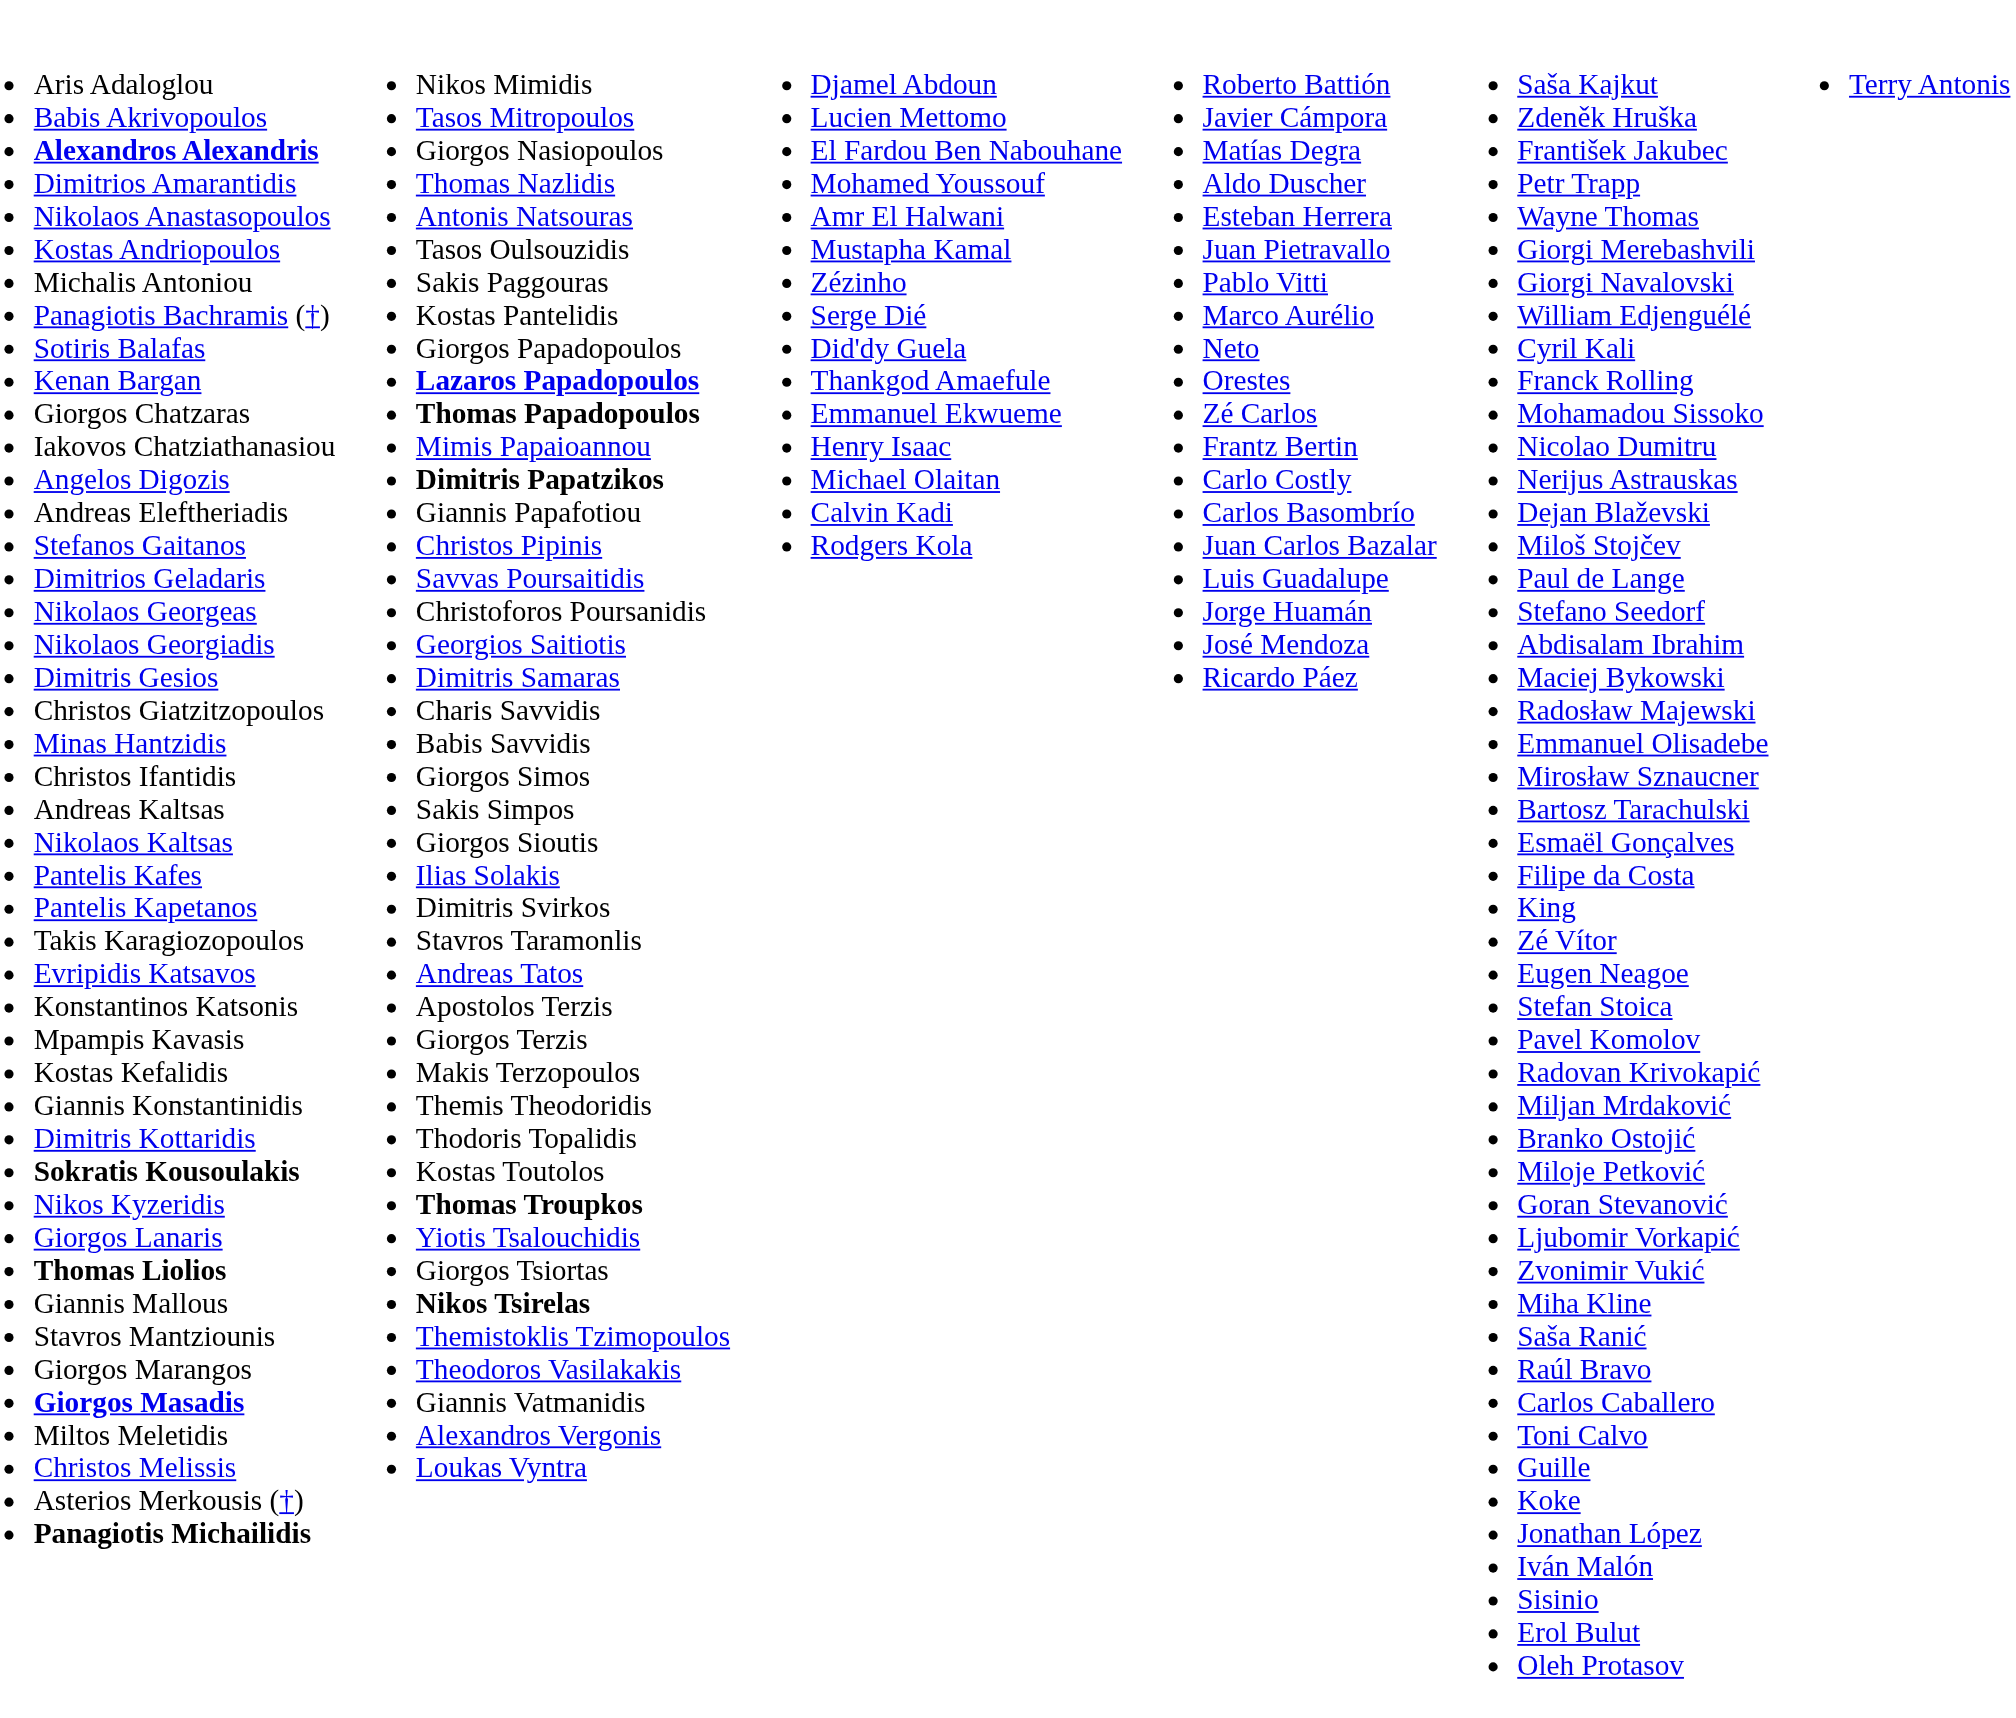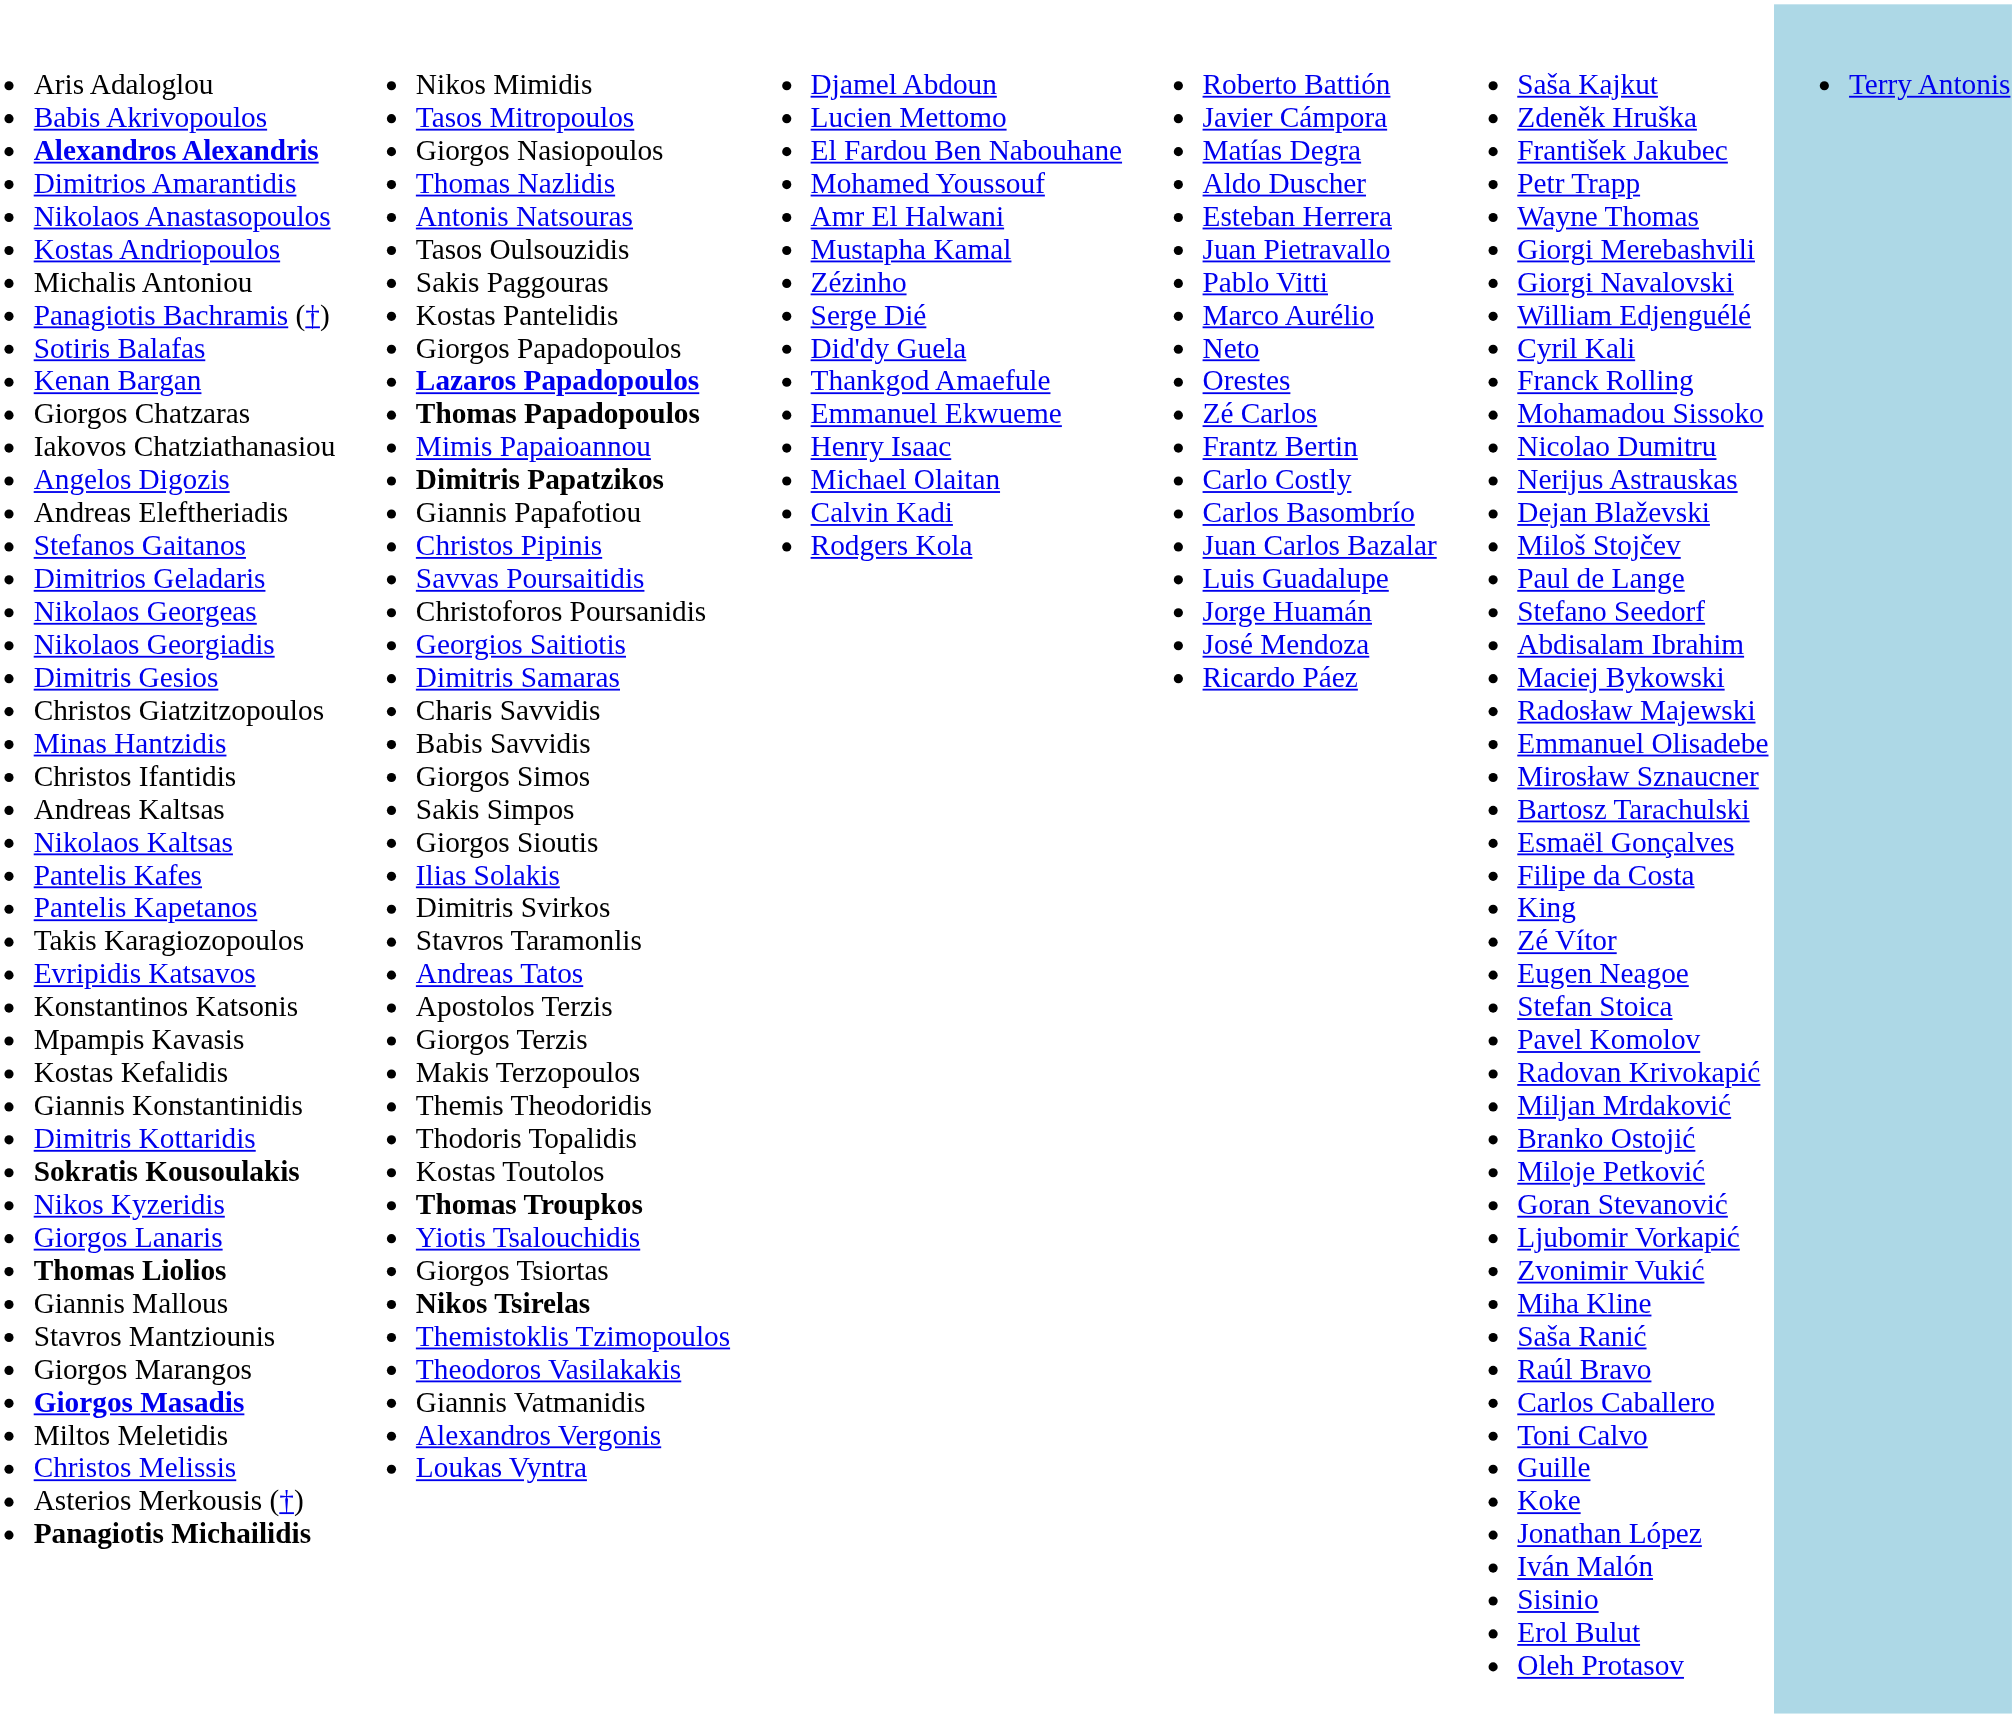(1893, 85) no background -> (1893, 85) lightblue background
